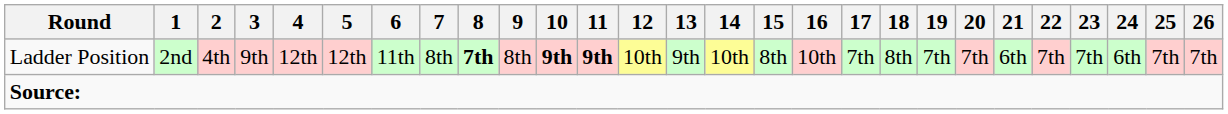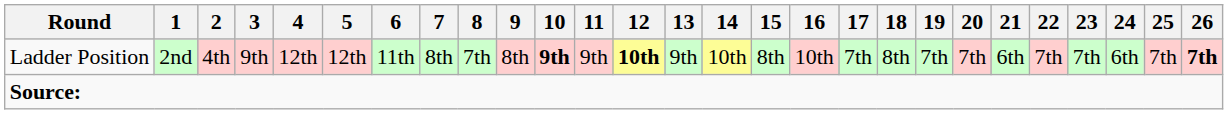(478, 56) bold -> (477, 56) normal
(598, 56) bold -> (594, 56) normal
(642, 56) normal -> (639, 56) bold
(1204, 56) normal -> (1202, 56) bold
